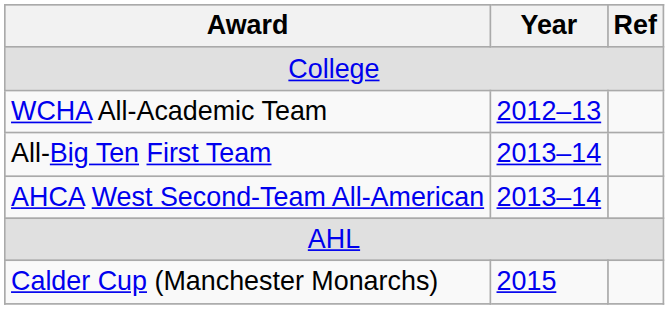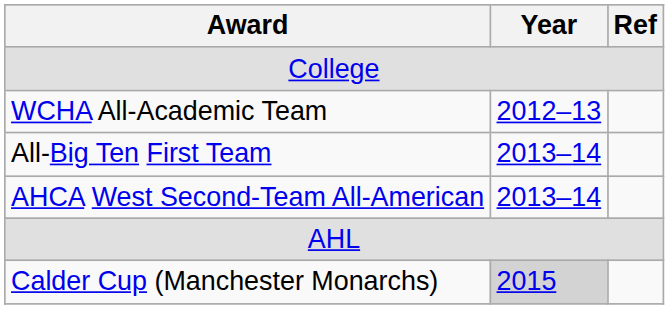(526, 281) no background -> (526, 281) lightgrey background
